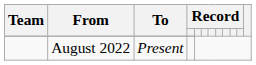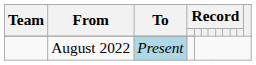(160, 48) no background -> (160, 48) lightblue background
